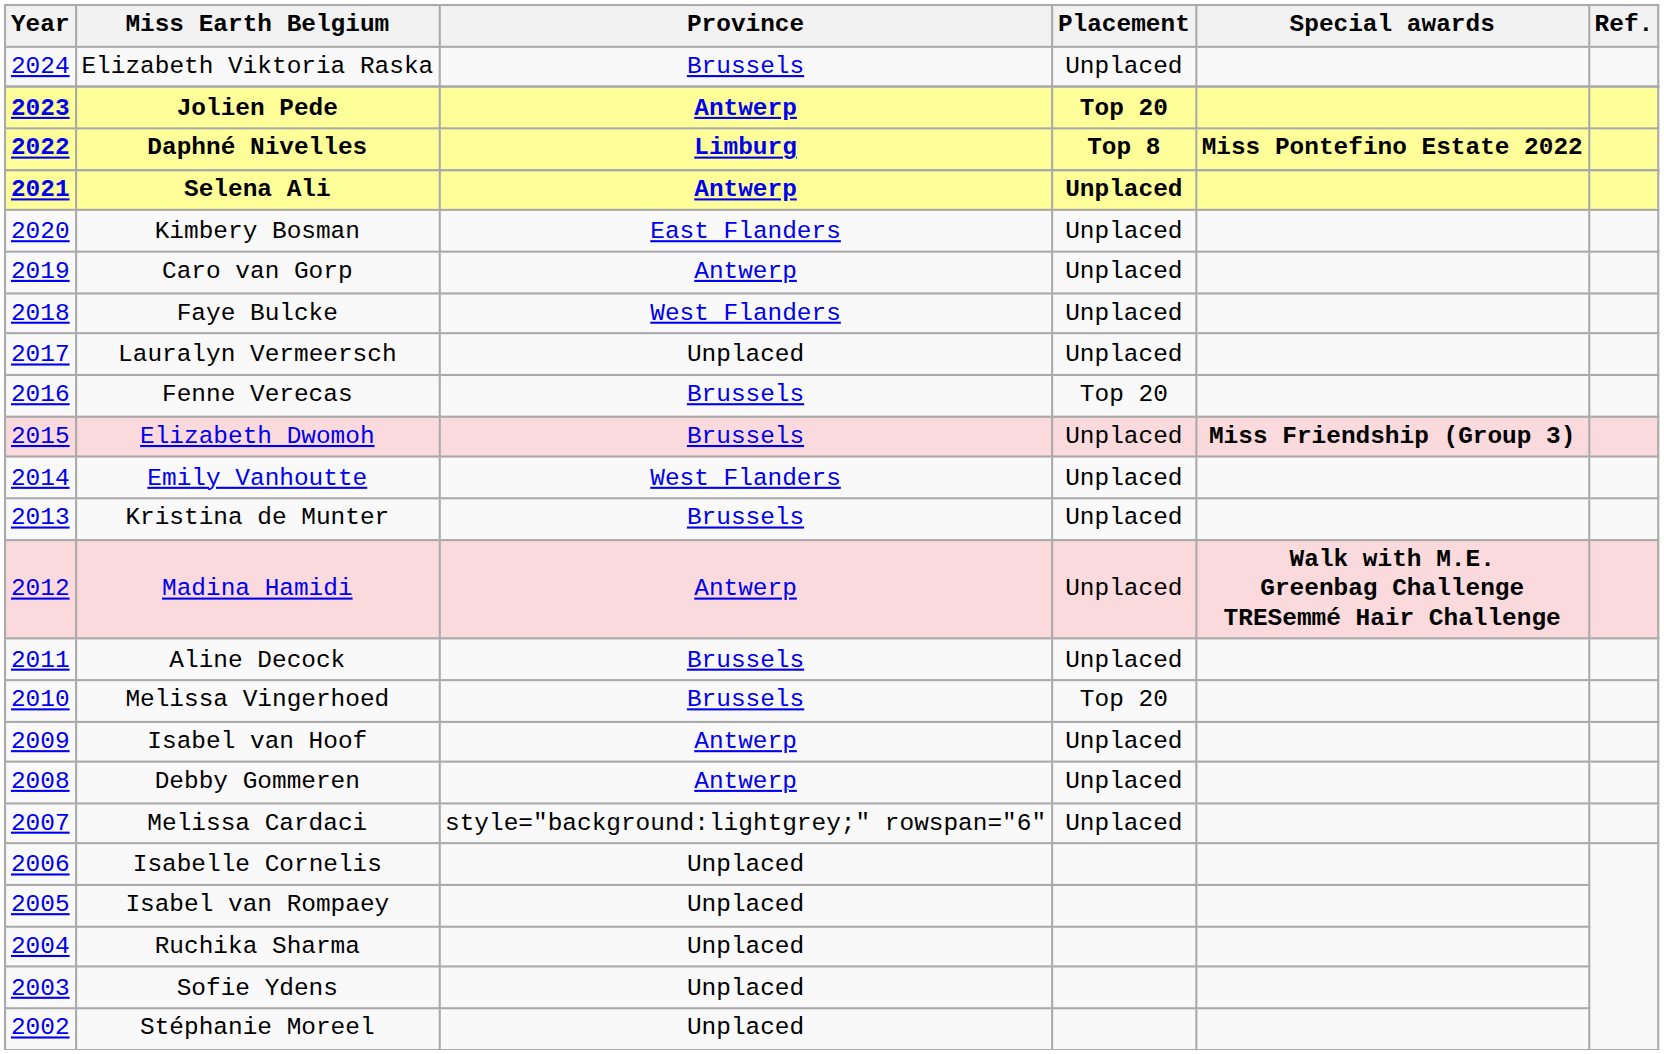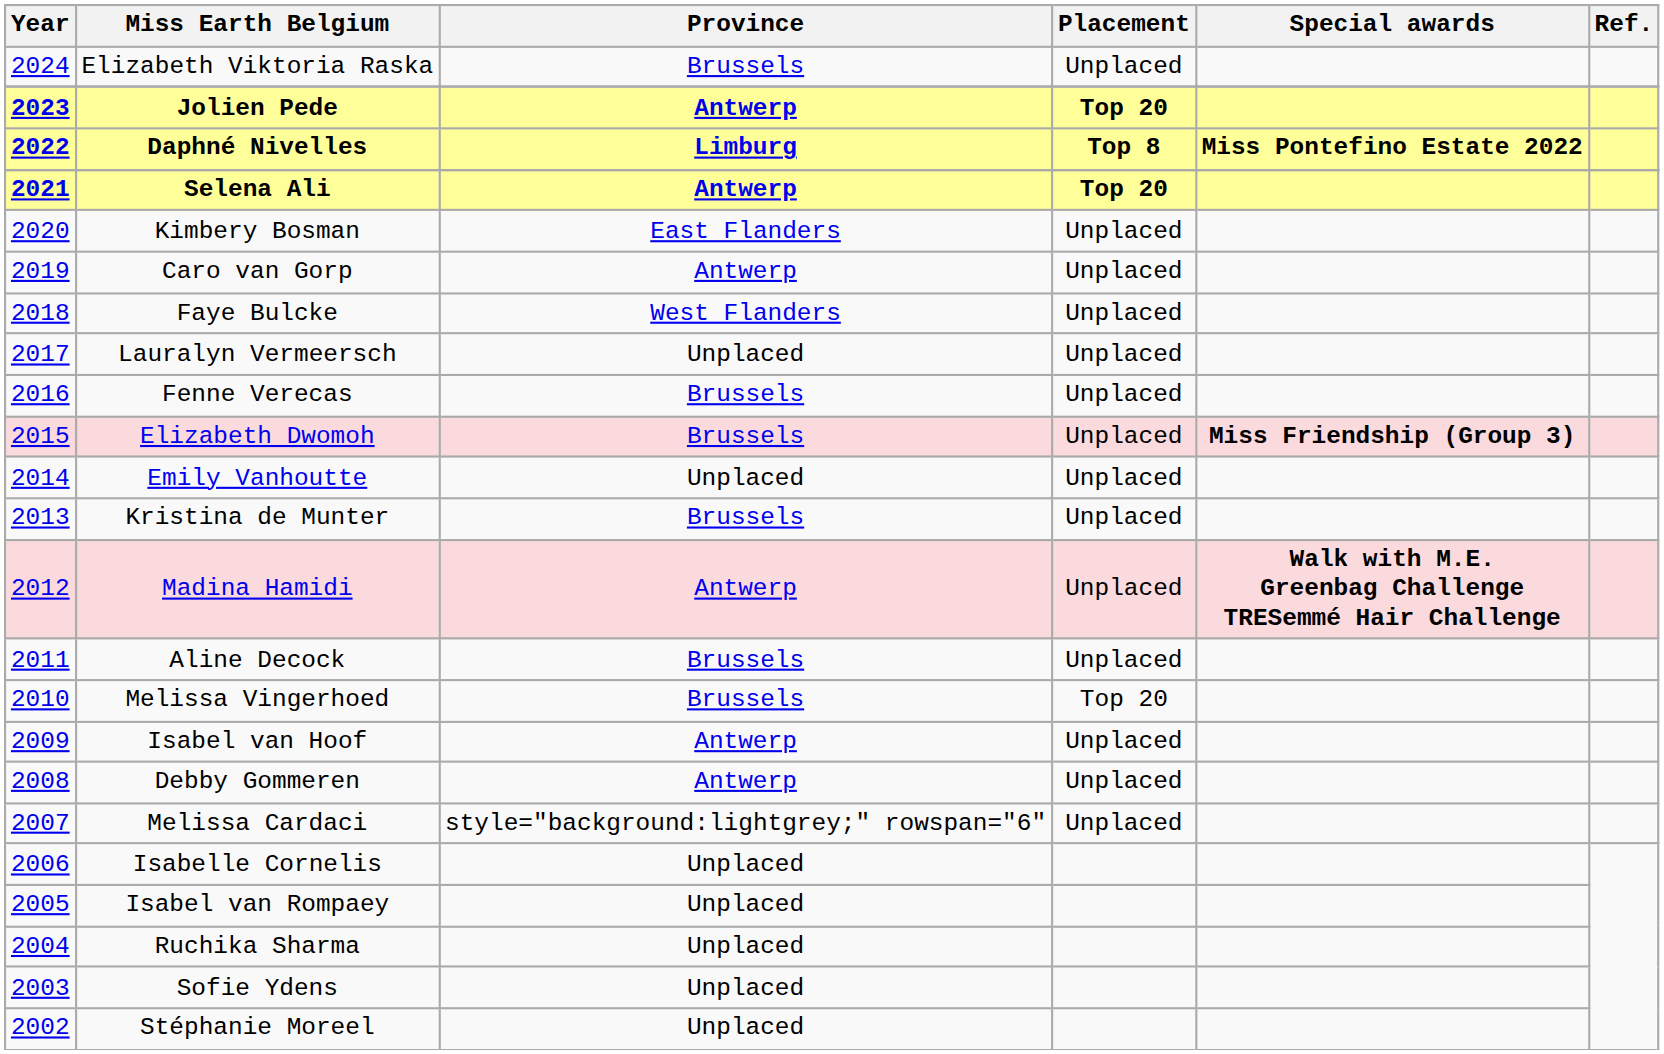(1124, 190) Unplaced -> (1124, 190) Top 20
(1124, 395) Top 20 -> (1124, 395) Unplaced
(746, 477) West Flanders -> (746, 477) Unplaced
